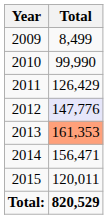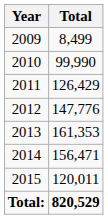(76, 109) lavender background -> (76, 109) no background
(76, 132) lightsalmon background -> (76, 132) no background
